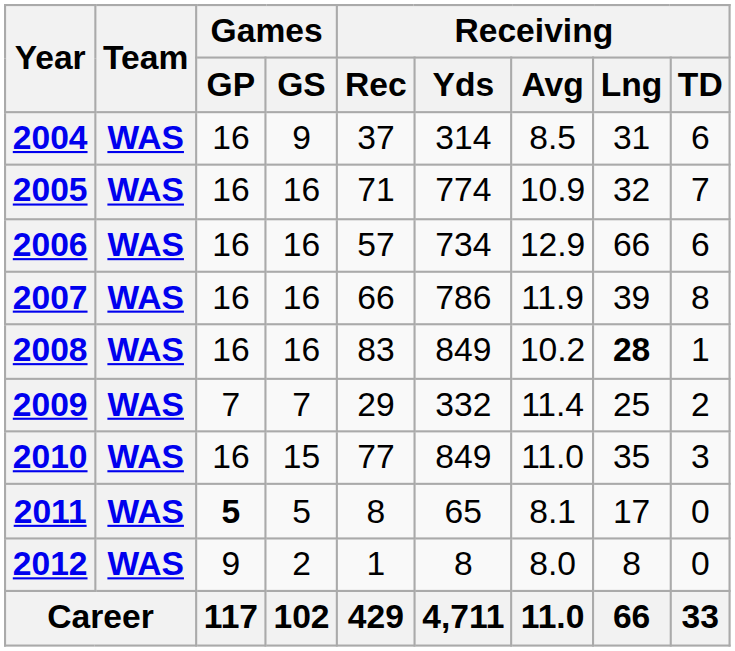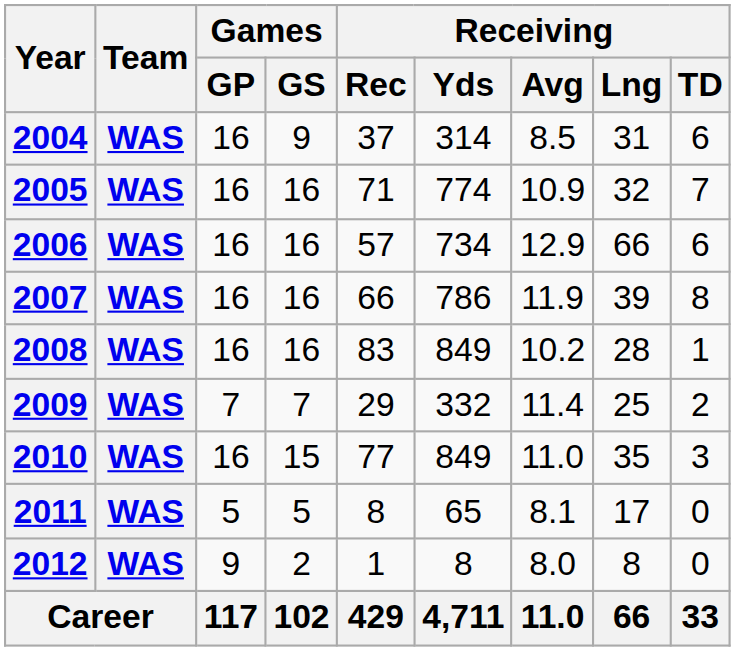(632, 350) bold -> (632, 350) normal
(231, 510) bold -> (231, 510) normal
